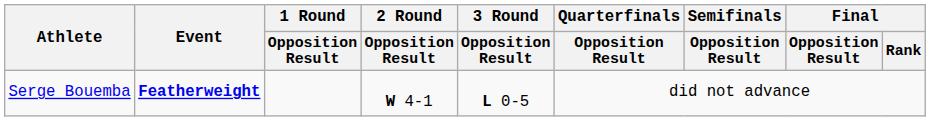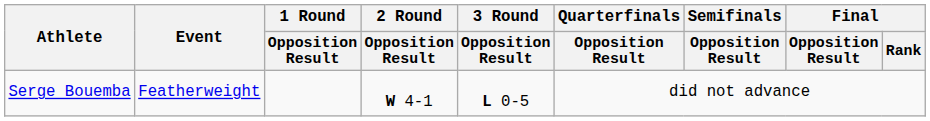(199, 93) bold -> (199, 93) normal
